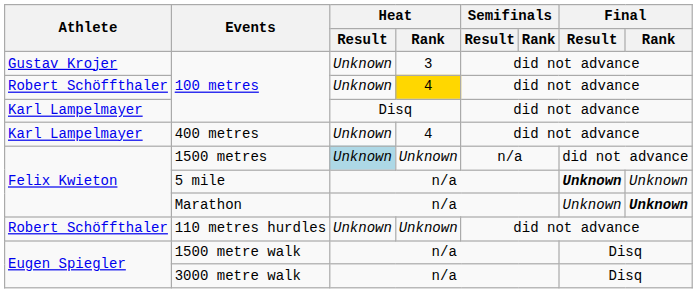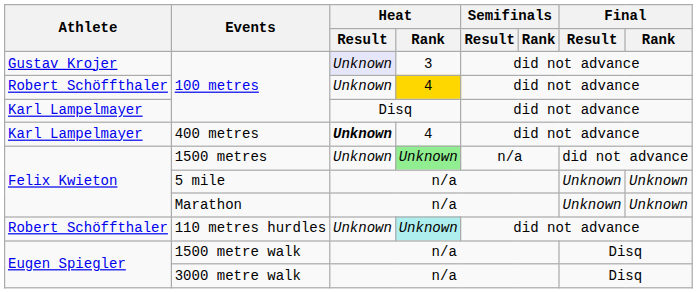(362, 63) no background -> (362, 63) lavender background
(362, 134) normal -> (362, 134) bold
(362, 158) lightblue background -> (362, 158) no background
(428, 158) no background -> (428, 158) lightgreen background
(592, 181) bold -> (592, 181) normal
(659, 205) bold -> (659, 205) normal
(428, 228) no background -> (428, 228) paleturquoise background
